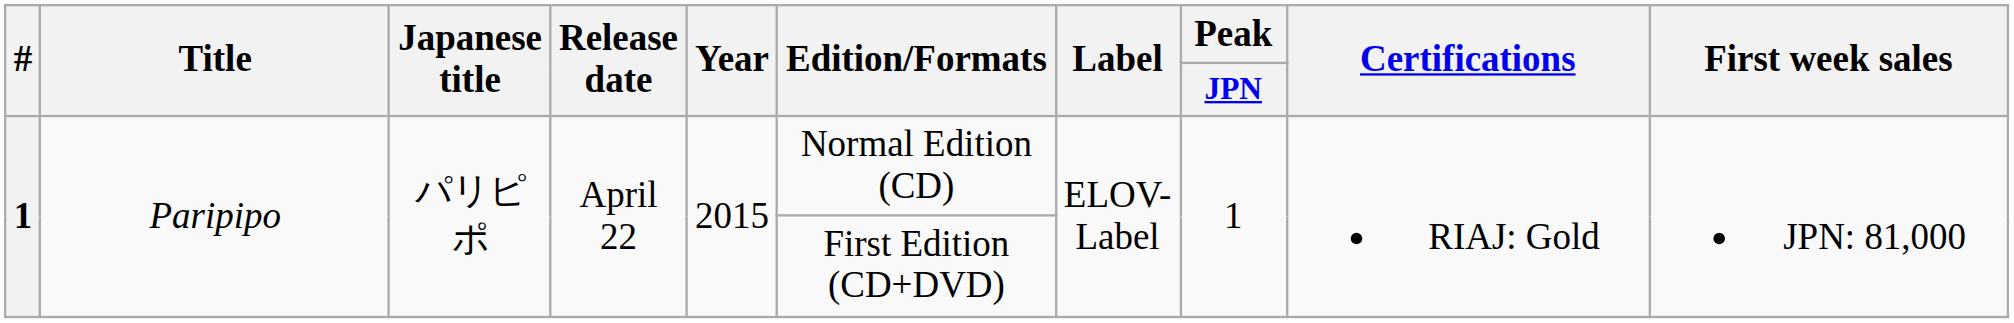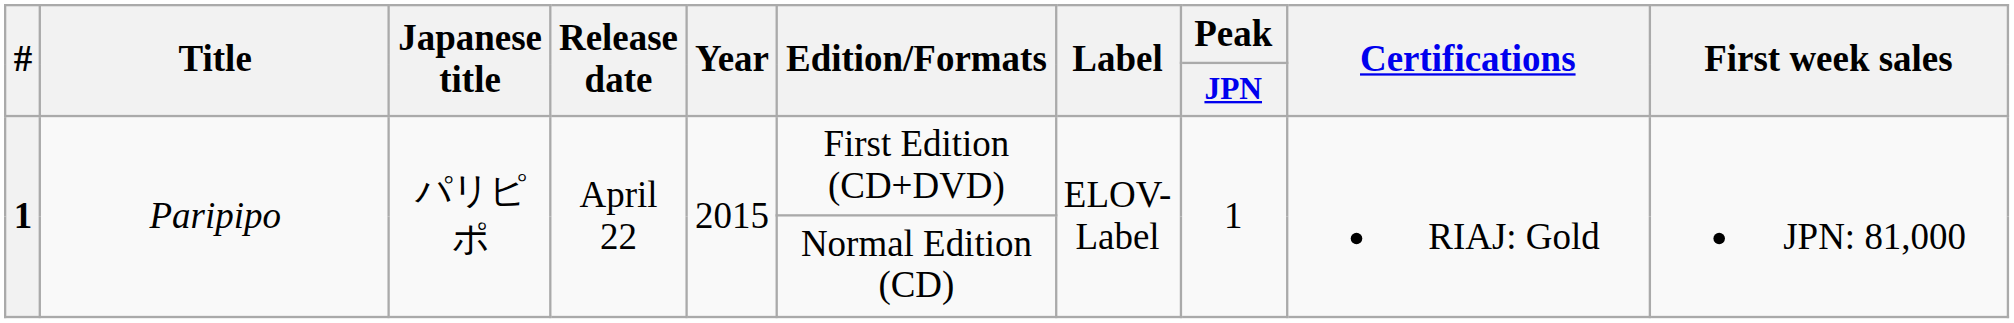(916, 165) Normal Edition (CD) -> (916, 165) First Edition (CD+DVD)
(916, 265) First Edition (CD+DVD) -> (916, 265) Normal Edition (CD)
